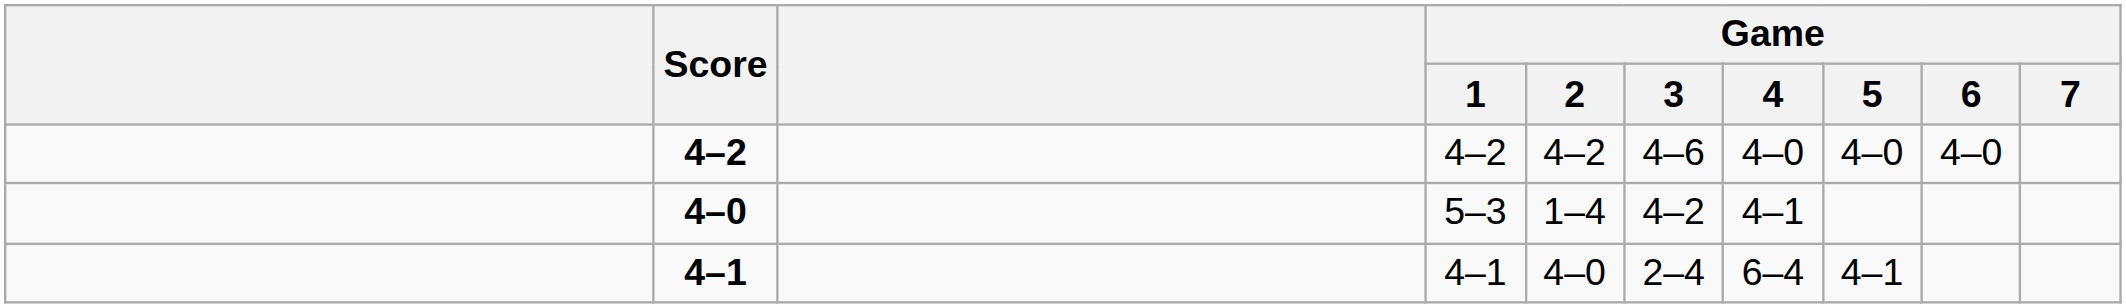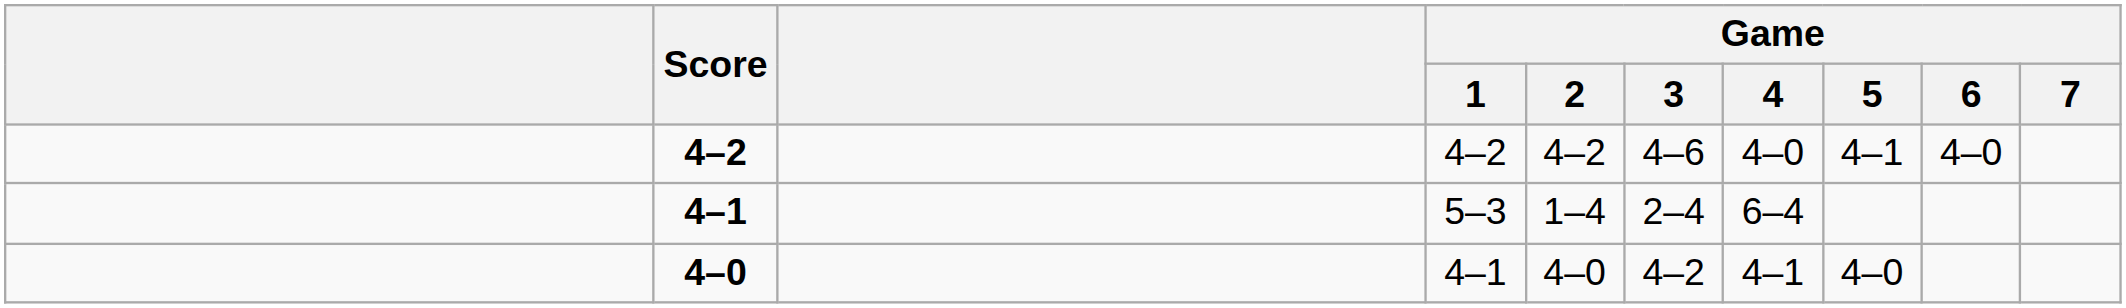(1872, 152) 4–0 -> (1872, 152) 4–1
(715, 212) 4–0 -> (715, 212) 4–1
(1674, 212) 4–2 -> (1674, 212) 2–4
(1773, 212) 4–1 -> (1773, 212) 6–4
(715, 271) 4–1 -> (715, 271) 4–0
(1674, 271) 2–4 -> (1674, 271) 4–2
(1773, 271) 6–4 -> (1773, 271) 4–1
(1872, 271) 4–1 -> (1872, 271) 4–0
